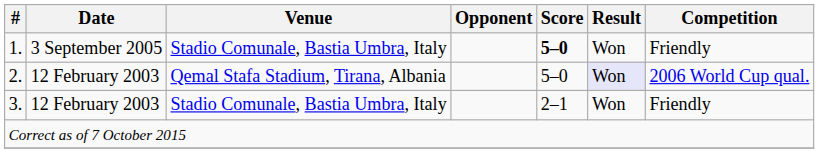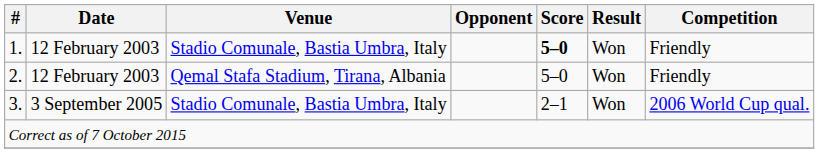(96, 47) 3 September 2005 -> (95, 47) 12 February 2003
(609, 76) lavender background -> (609, 76) no background
(729, 76) 2006 World Cup qual. -> (680, 76) Friendly
(95, 104) 12 February 2003 -> (96, 104) 3 September 2005
(680, 104) Friendly -> (729, 104) 2006 World Cup qual.
